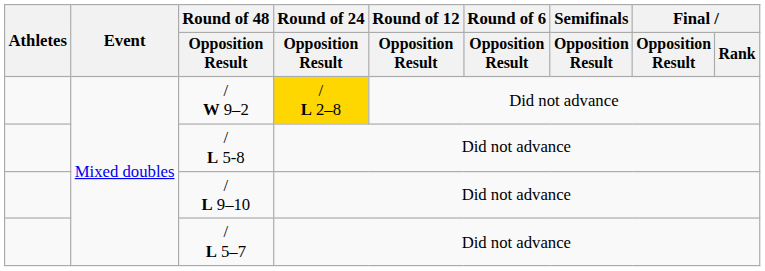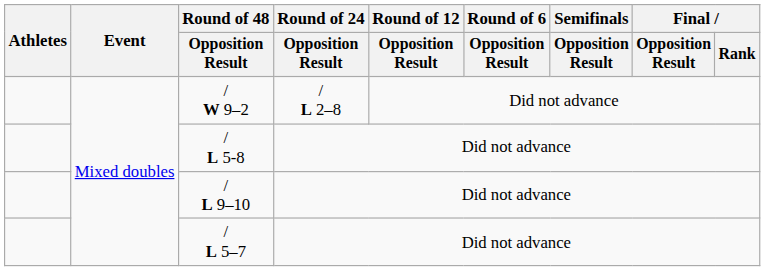(321, 100) gold background -> (321, 100) no background
